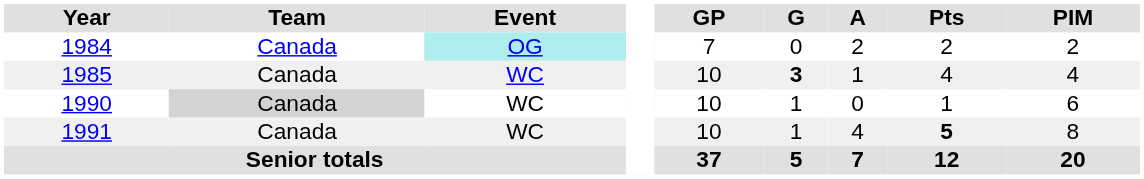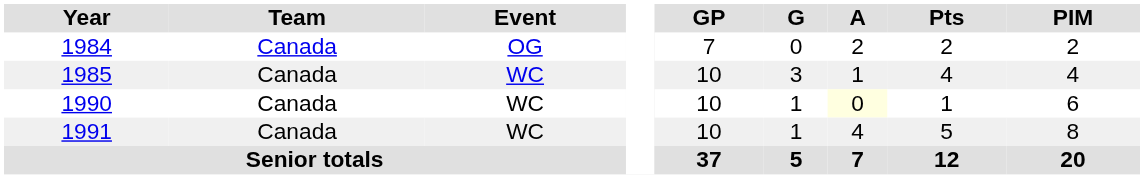(525, 46) paleturquoise background -> (525, 46) no background
(796, 74) bold -> (796, 74) normal
(297, 103) lightgrey background -> (297, 103) no background
(858, 103) no background -> (858, 103) lightyellow background
(947, 131) bold -> (947, 131) normal
